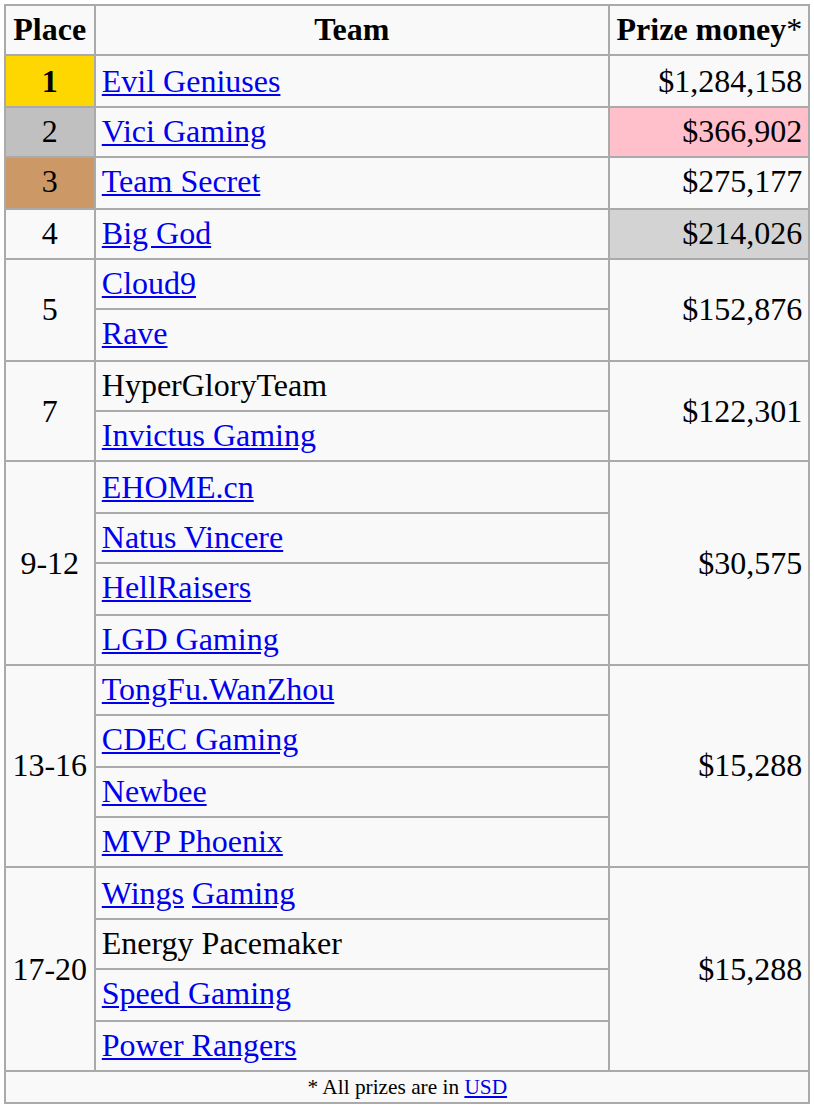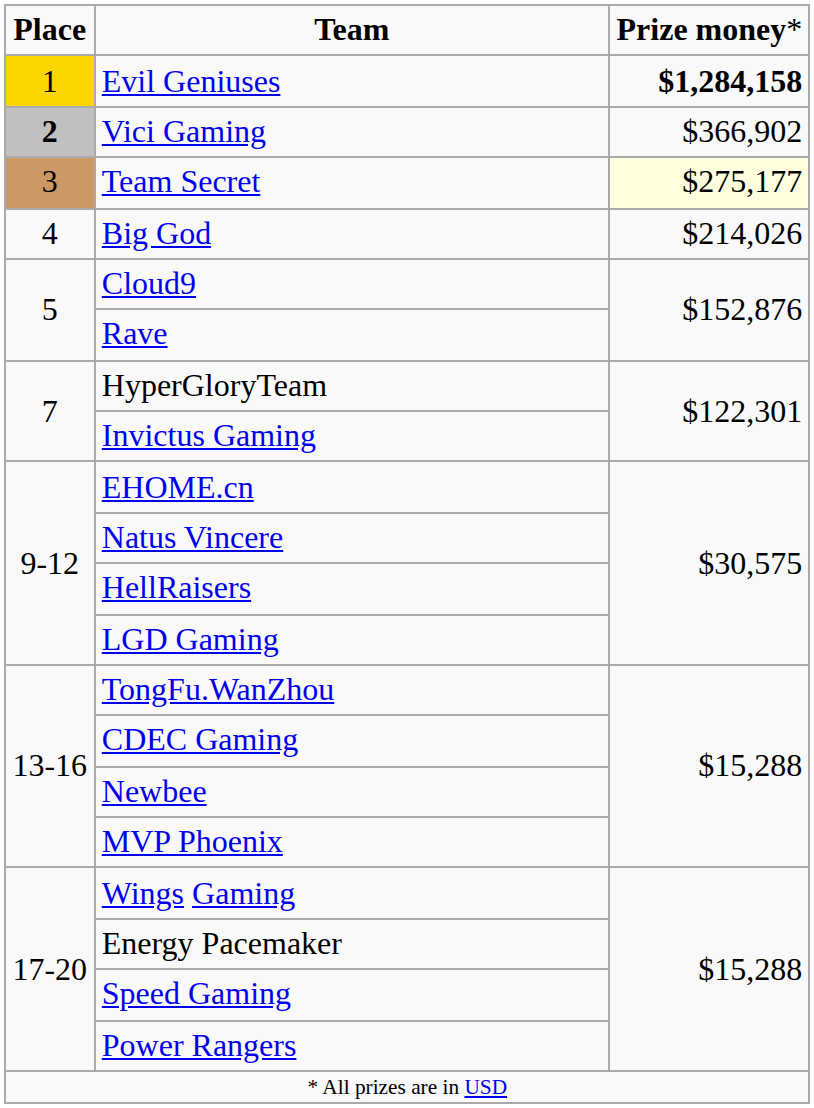(50, 80) bold -> (50, 80) normal
(730, 80) normal -> (730, 80) bold
(50, 131) normal -> (50, 131) bold
(742, 131) pink background -> (742, 131) no background
(742, 182) no background -> (742, 182) lightyellow background
(742, 232) lightgrey background -> (742, 232) no background
